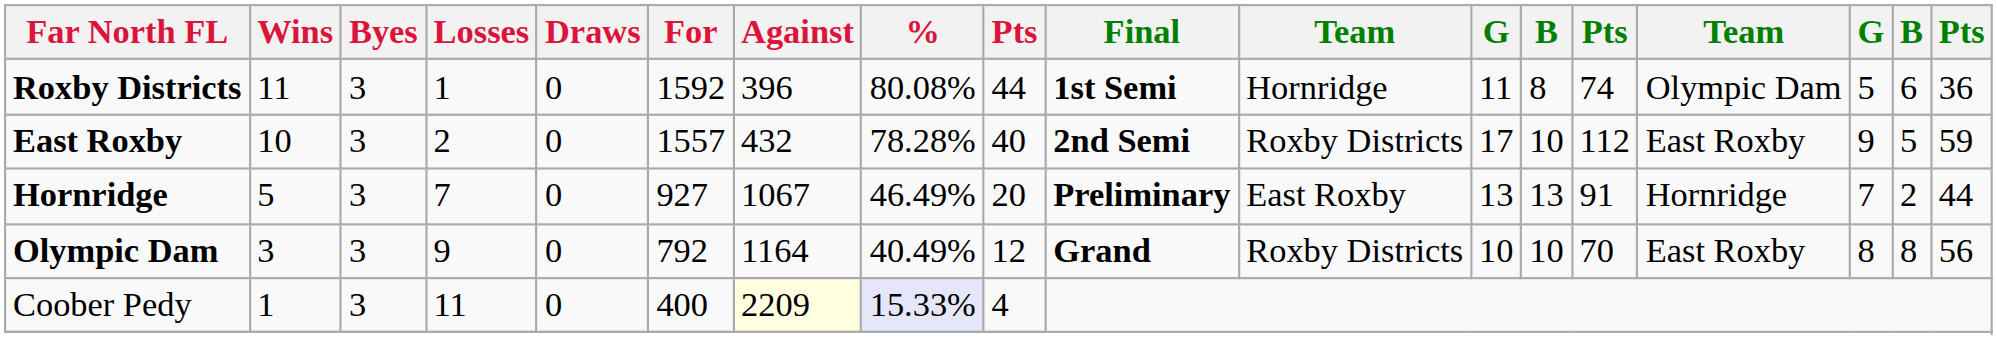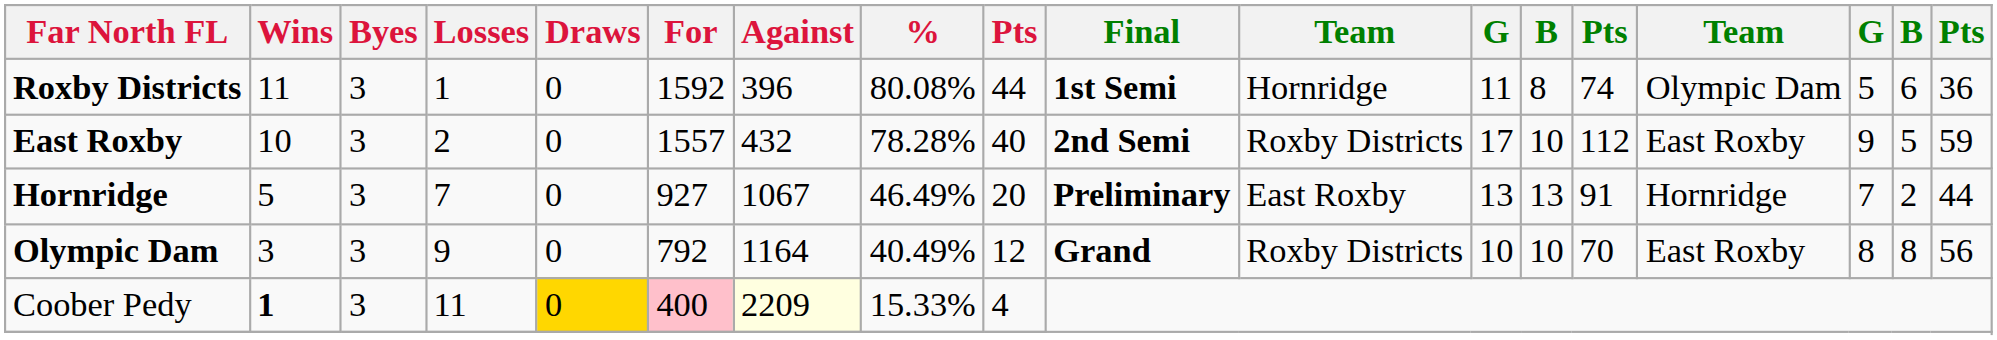(266, 304) normal -> (266, 304) bold
(554, 304) no background -> (554, 304) gold background
(682, 304) no background -> (682, 304) pink background
(923, 304) lavender background -> (923, 304) no background
